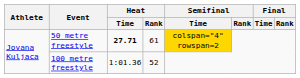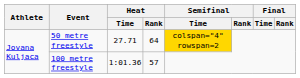(125, 40) bold -> (125, 40) normal
(154, 40) 61 -> (154, 40) 64
(154, 62) 52 -> (154, 62) 57
